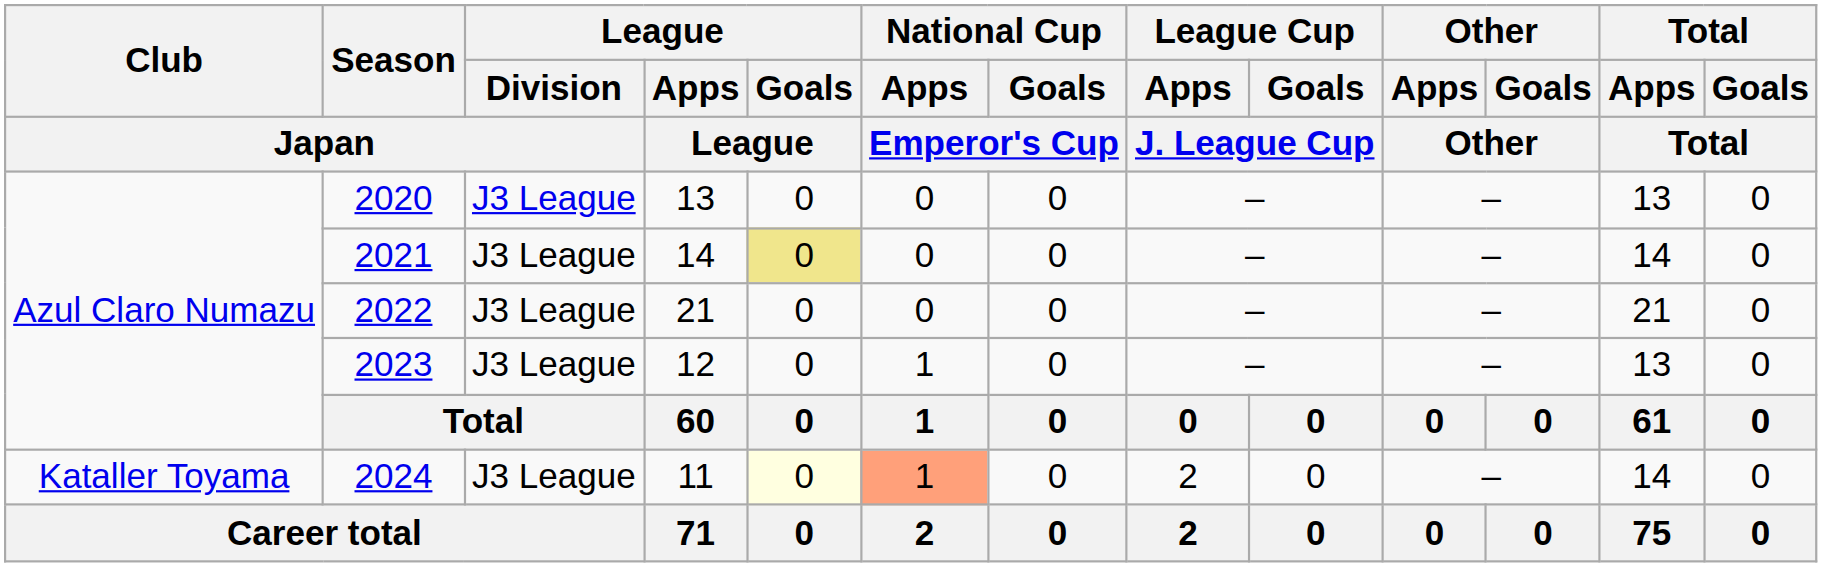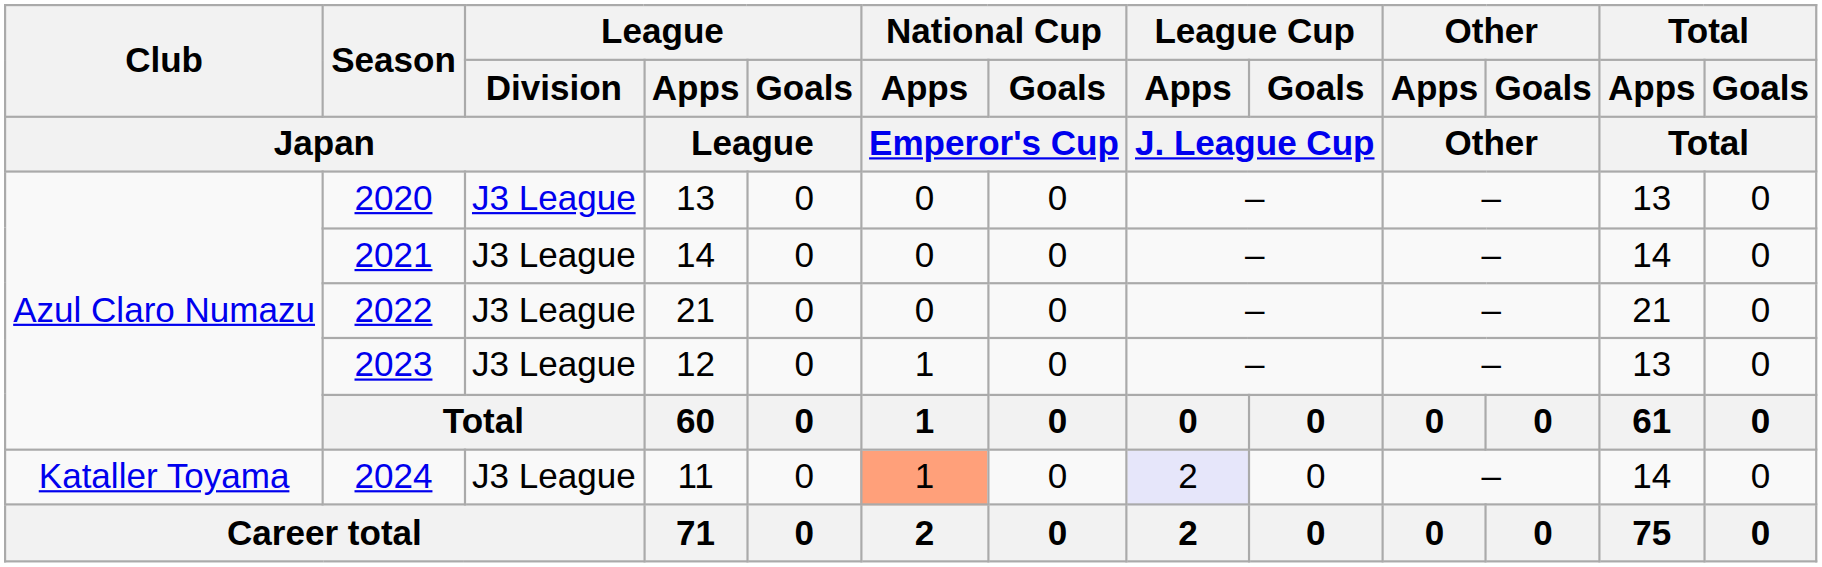(804, 254) khaki background -> (804, 254) no background
(804, 476) lightyellow background -> (804, 476) no background
(1188, 476) no background -> (1188, 476) lavender background
